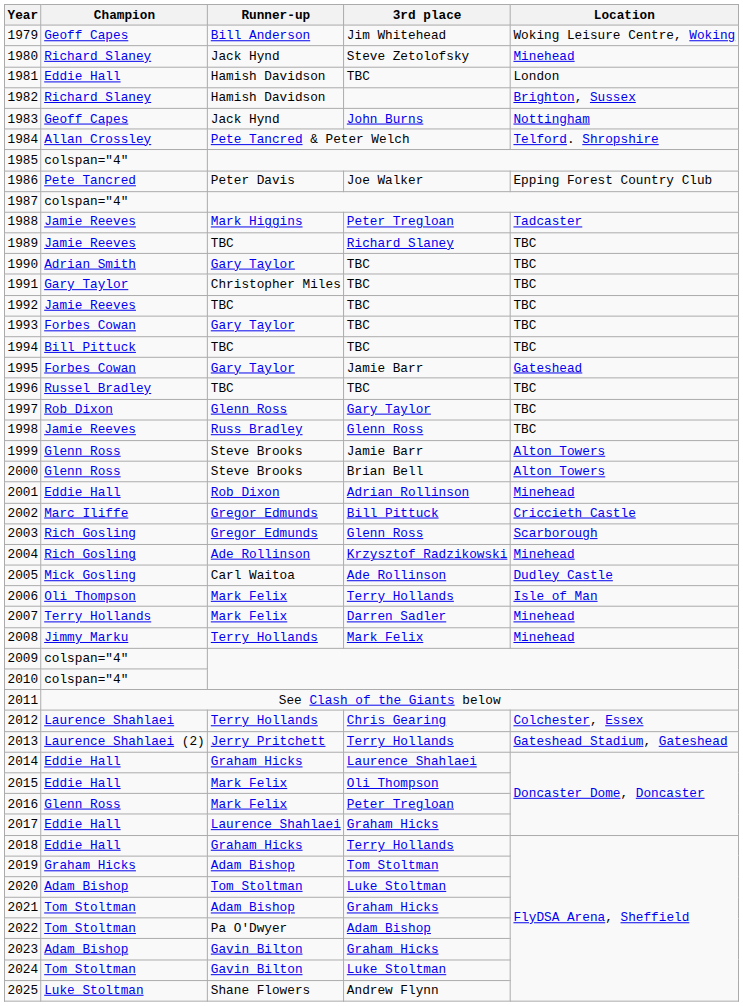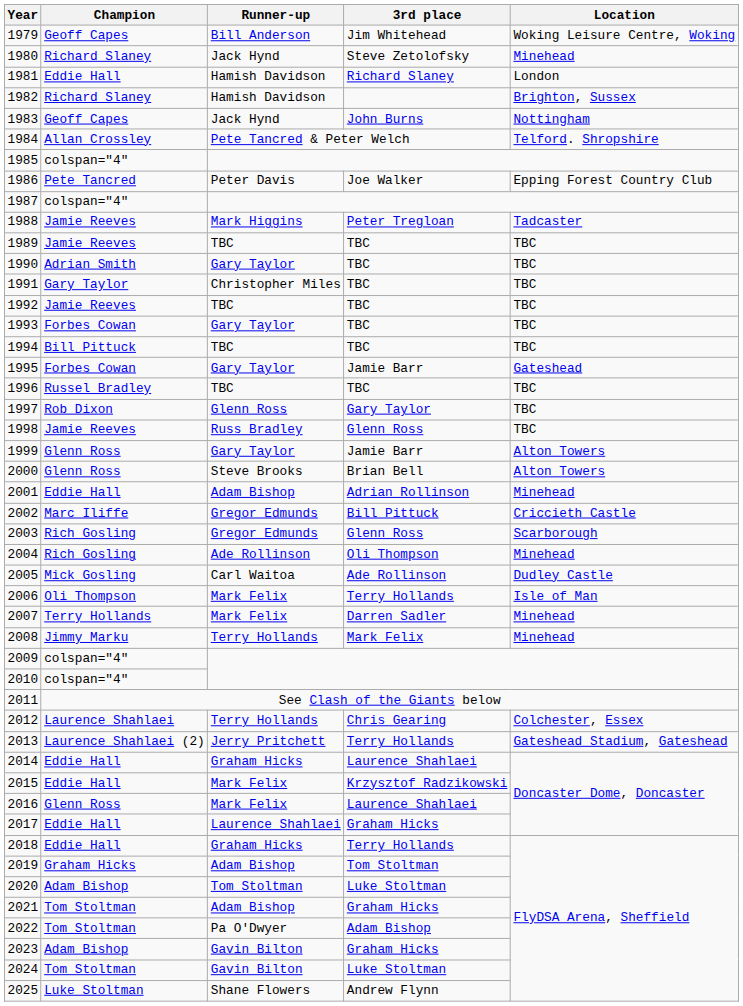(358, 77) TBC -> (400, 77) Richard Slaney
(400, 243) Richard Slaney -> (358, 243) TBC
(257, 451) Steve Brooks -> (253, 451) Gary Taylor
(245, 492) Rob Dixon -> (253, 492) Adam Bishop
(427, 555) Krzysztof Radzikowski -> (393, 555) Oli Thompson
(393, 783) Oli Thompson -> (427, 783) Krzysztof Radzikowski
(400, 804) Peter Tregloan -> (412, 804) Laurence Shahlaei
